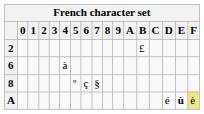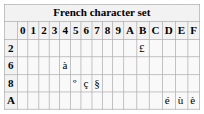(181, 100) bold -> (180, 100) normal
(193, 100) khaki background -> (193, 100) no background
